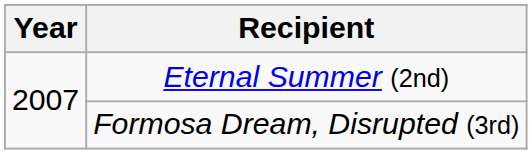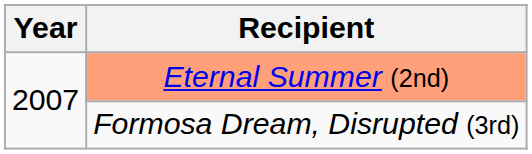(306, 76) no background -> (306, 76) lightsalmon background
